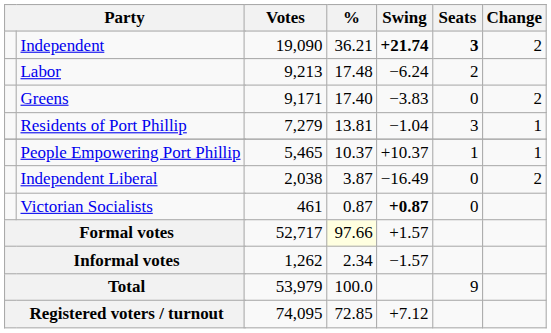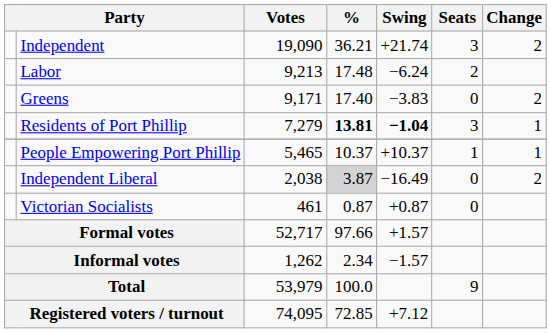(404, 44) bold -> (404, 44) normal
(474, 44) bold -> (474, 44) normal
(354, 125) normal -> (354, 125) bold
(409, 125) normal -> (409, 125) bold
(358, 179) no background -> (358, 179) lightgrey background
(409, 206) bold -> (409, 206) normal
(354, 233) lightyellow background -> (354, 233) no background
